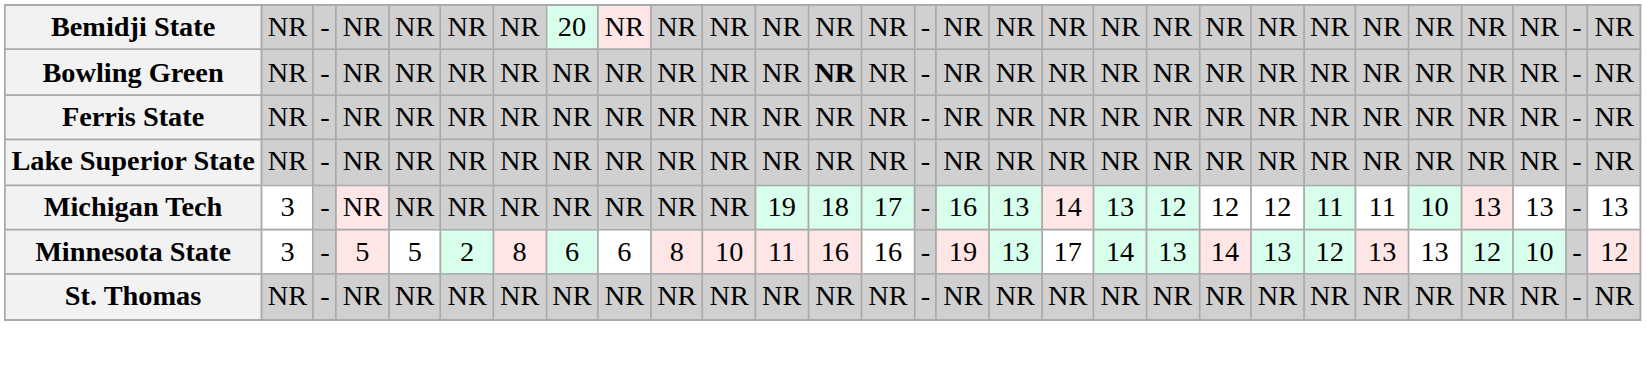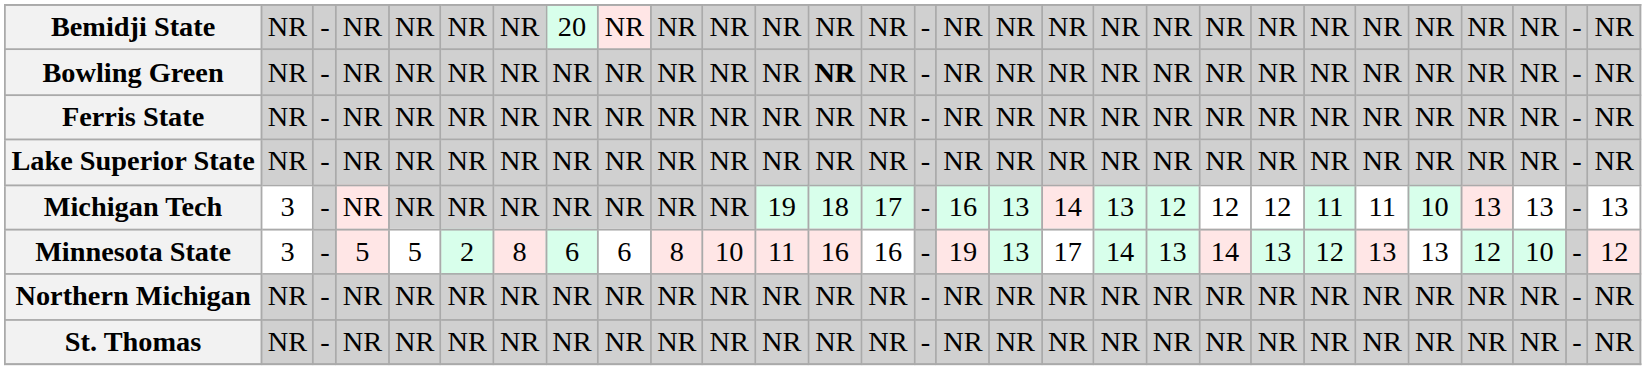+ row: (133, 296)
